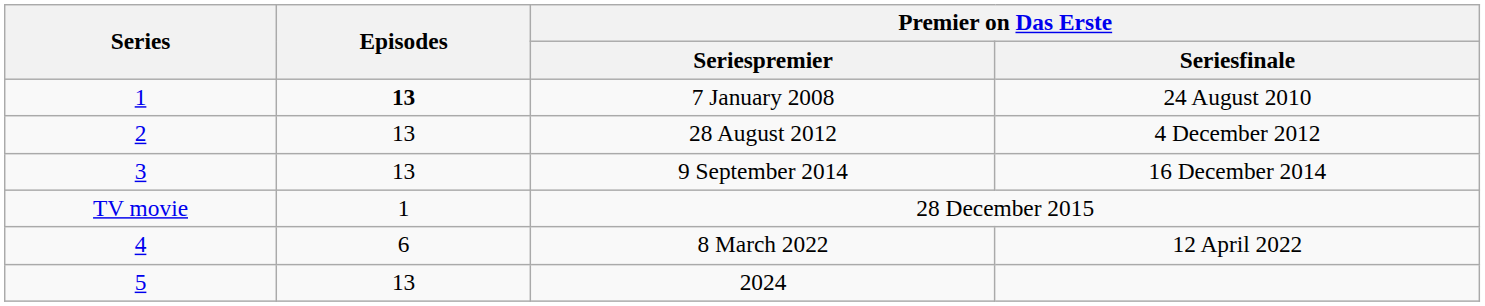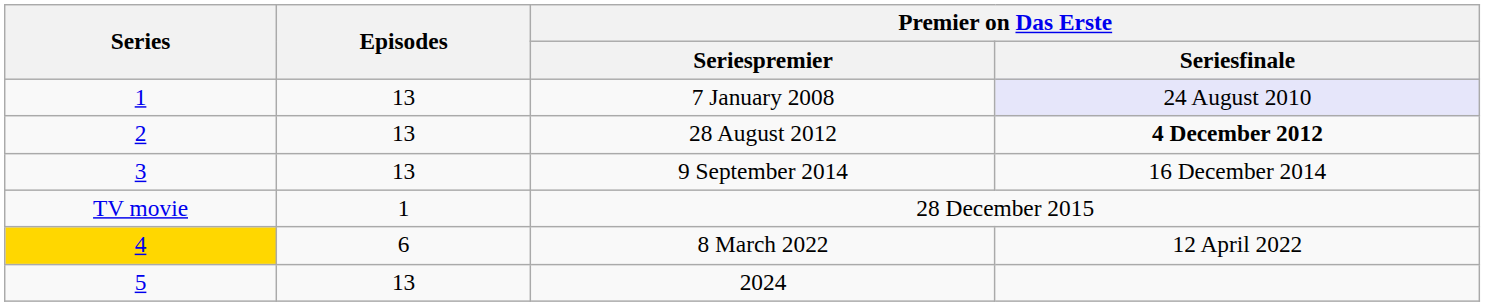(404, 97) bold -> (404, 97) normal
(1237, 97) no background -> (1237, 97) lavender background
(1237, 134) normal -> (1237, 134) bold
(141, 245) no background -> (141, 245) gold background
